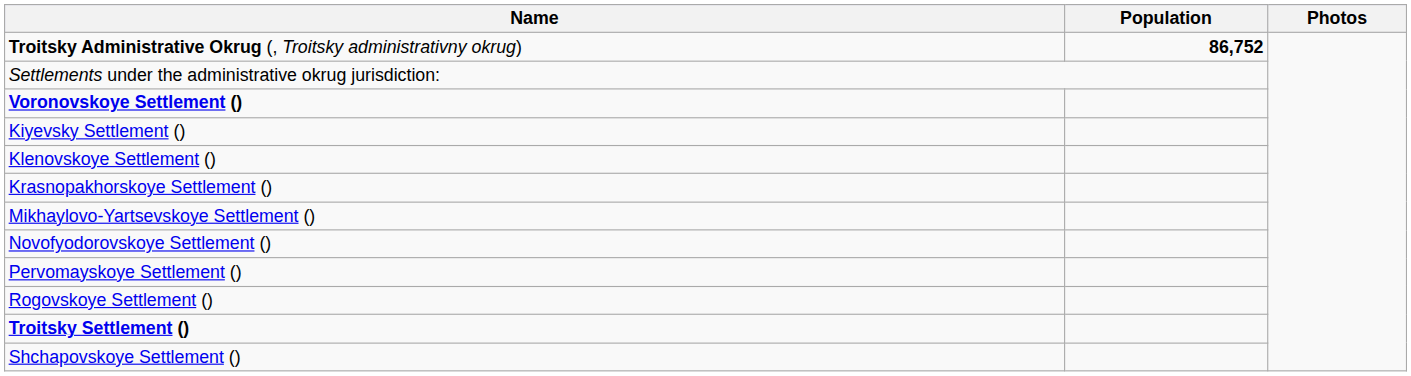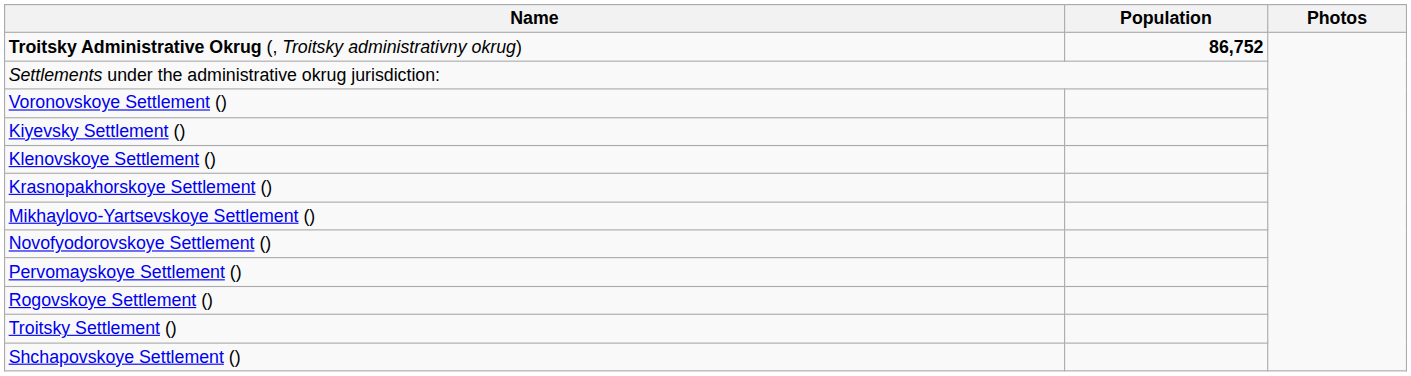(125, 103) bold -> (118, 103) normal
(99, 328) bold -> (93, 328) normal
